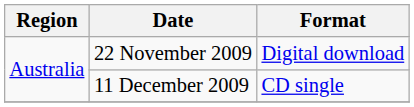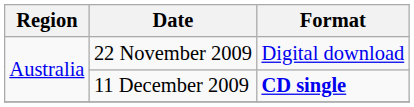(303, 85) normal -> (304, 85) bold
